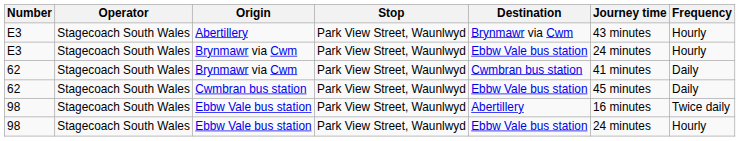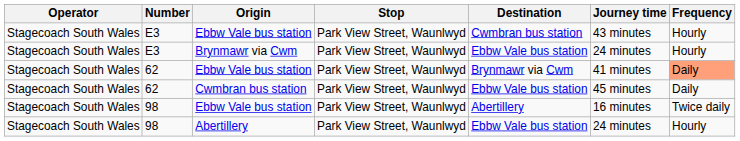columns swapped: (124, 13) <-> (29, 13)
(222, 32) Abertillery -> (253, 32) Ebbw Vale bus station
(522, 32) Brynmawr via Cwm -> (527, 32) Cwmbran bus station
(246, 70) Brynmawr via Cwm -> (253, 70) Ebbw Vale bus station
(527, 70) Cwmbran bus station -> (522, 70) Brynmawr via Cwm
(685, 70) no background -> (685, 70) lightsalmon background
(253, 126) Ebbw Vale bus station -> (222, 126) Abertillery
